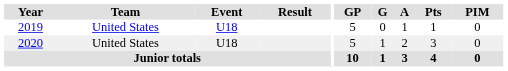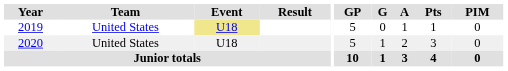(227, 27) no background -> (227, 27) khaki background
